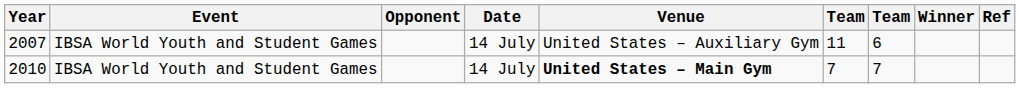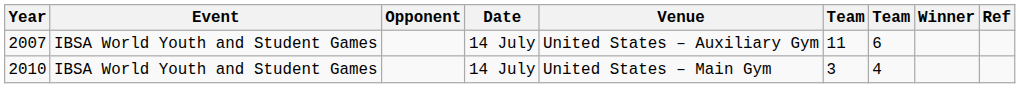(657, 69) bold -> (657, 69) normal
(831, 69) 7 -> (831, 69) 3
(877, 69) 7 -> (877, 69) 4
